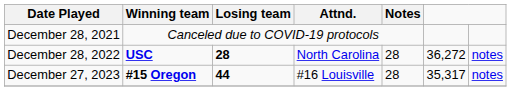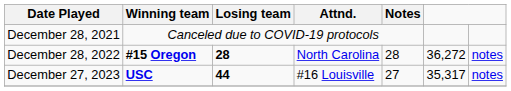(139, 55) USC -> (161, 55) #15 Oregon
(161, 75) #15 Oregon -> (139, 75) USC
(392, 75) 28 -> (392, 75) 27
